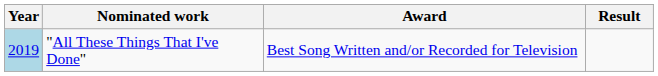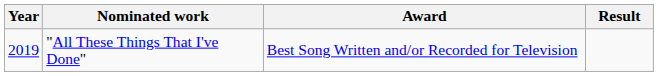(24, 50) lightblue background -> (24, 50) no background
